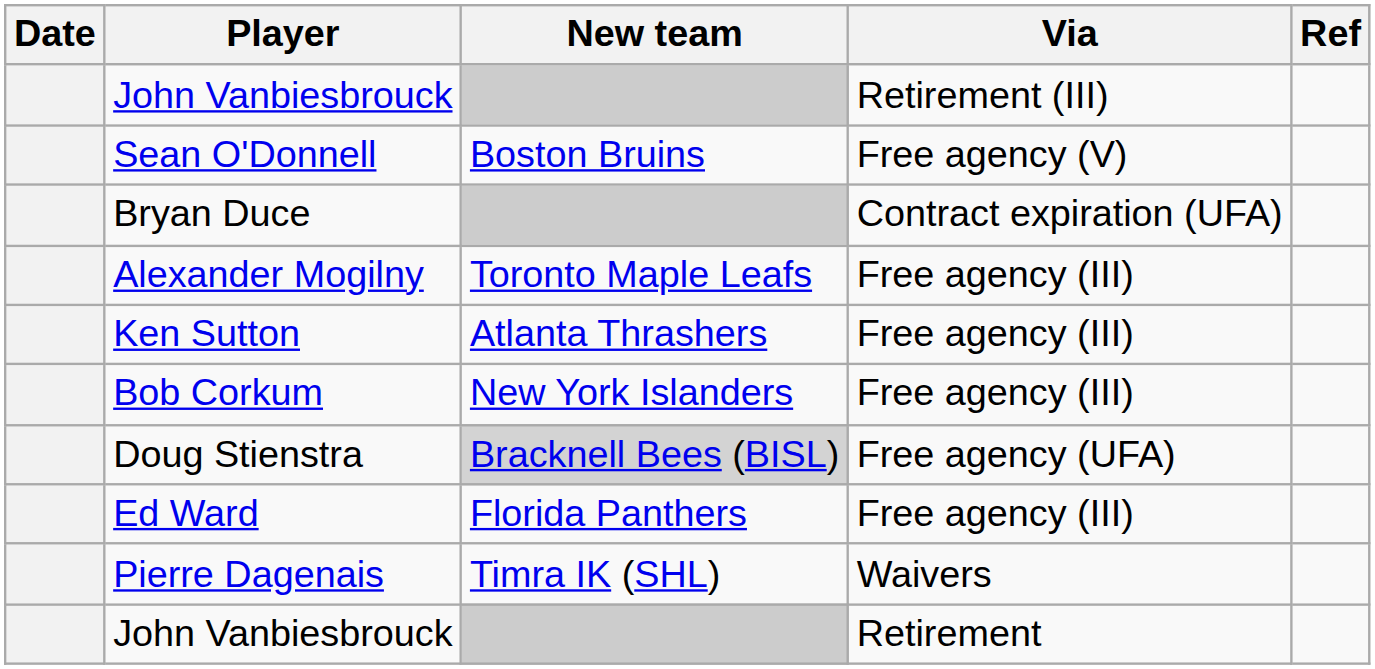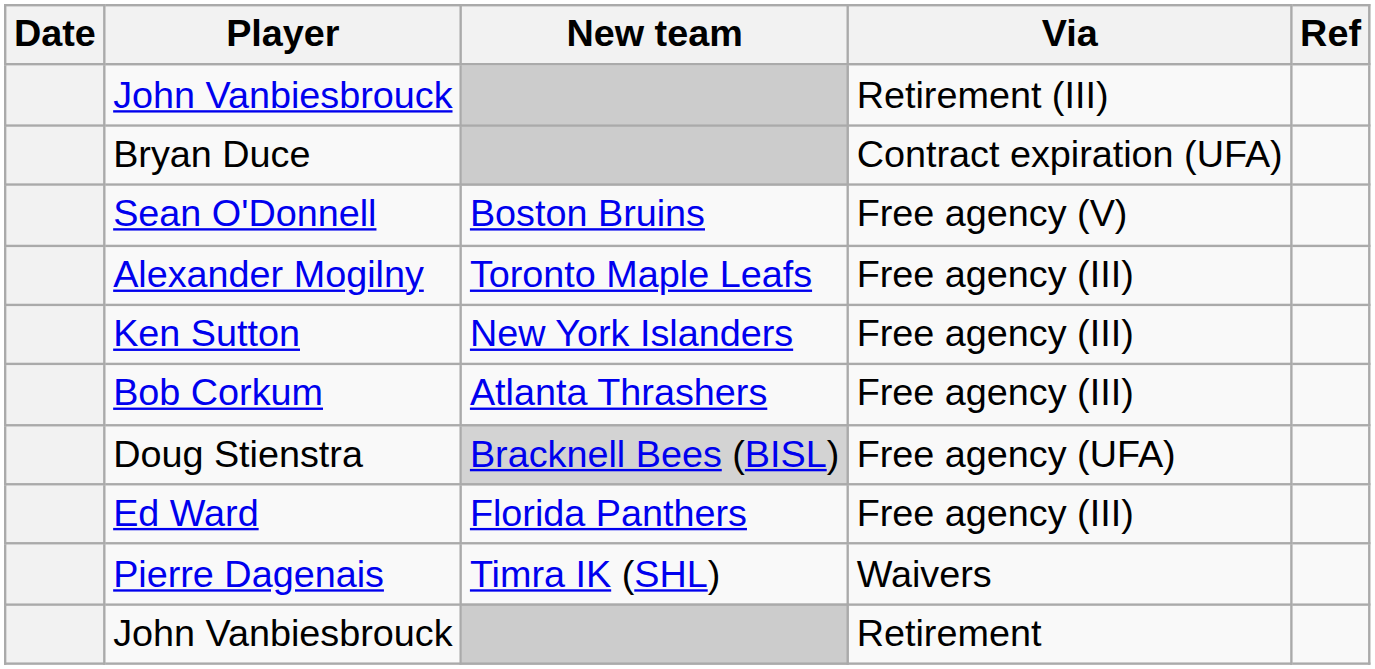rows swapped: (212, 214) <-> (245, 154)
(619, 333) Atlanta Thrashers -> (632, 333) New York Islanders
(632, 393) New York Islanders -> (619, 393) Atlanta Thrashers
